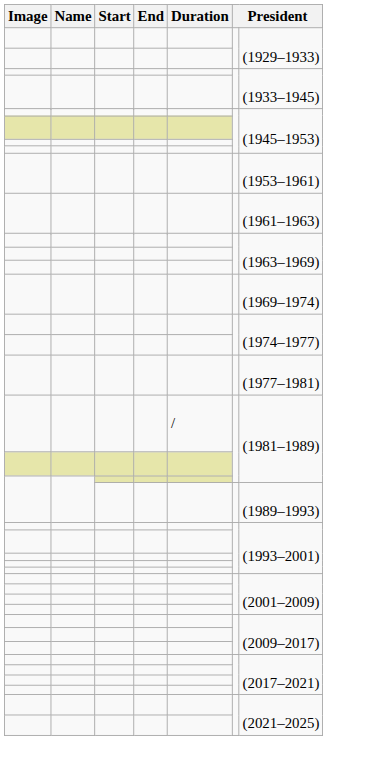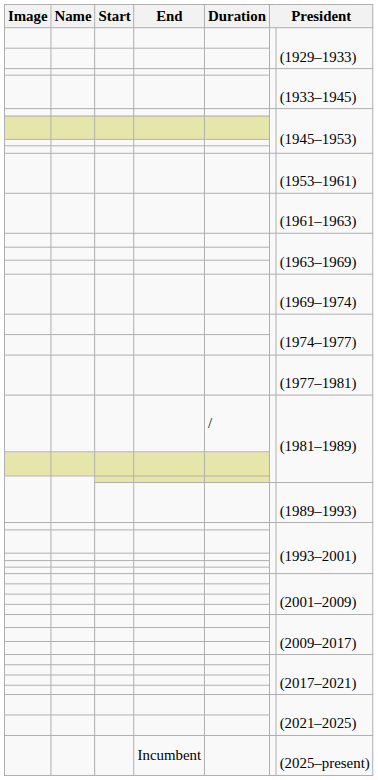+ row: (28, 755)
